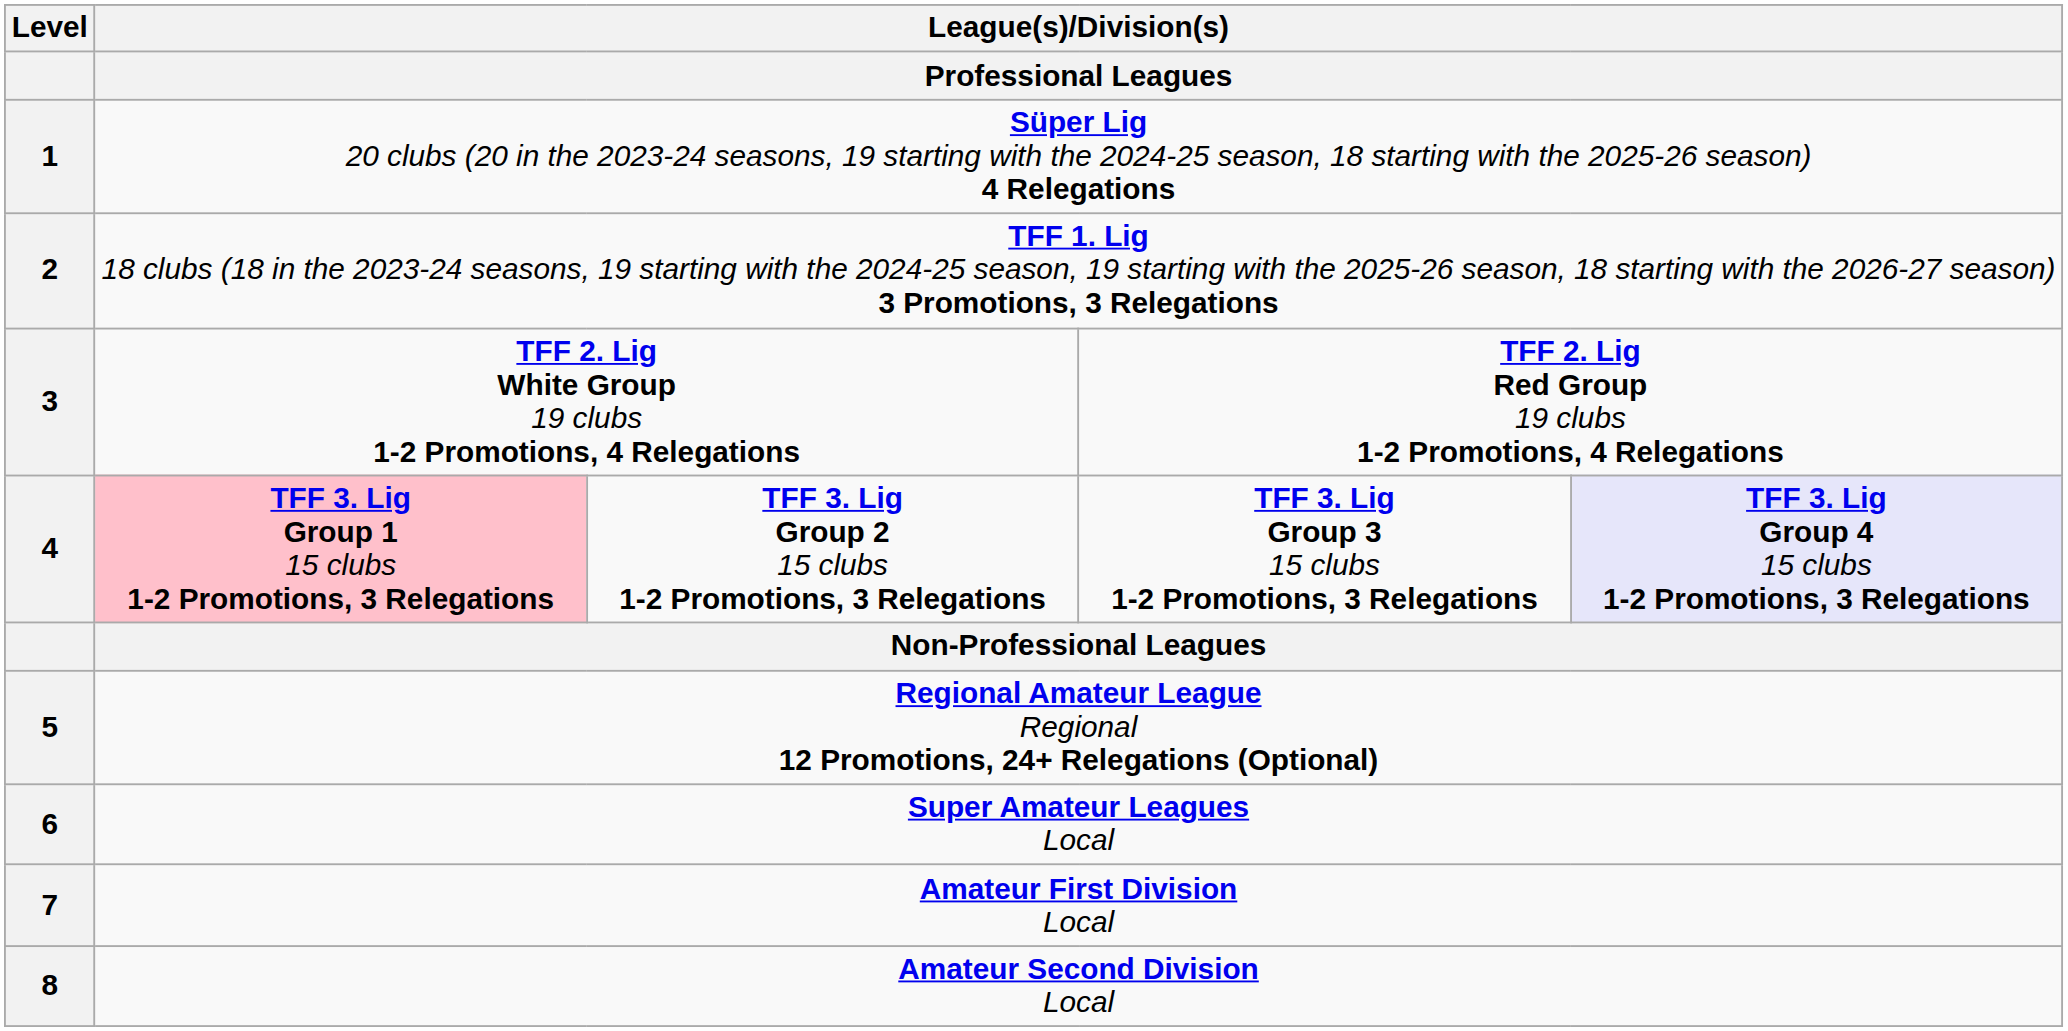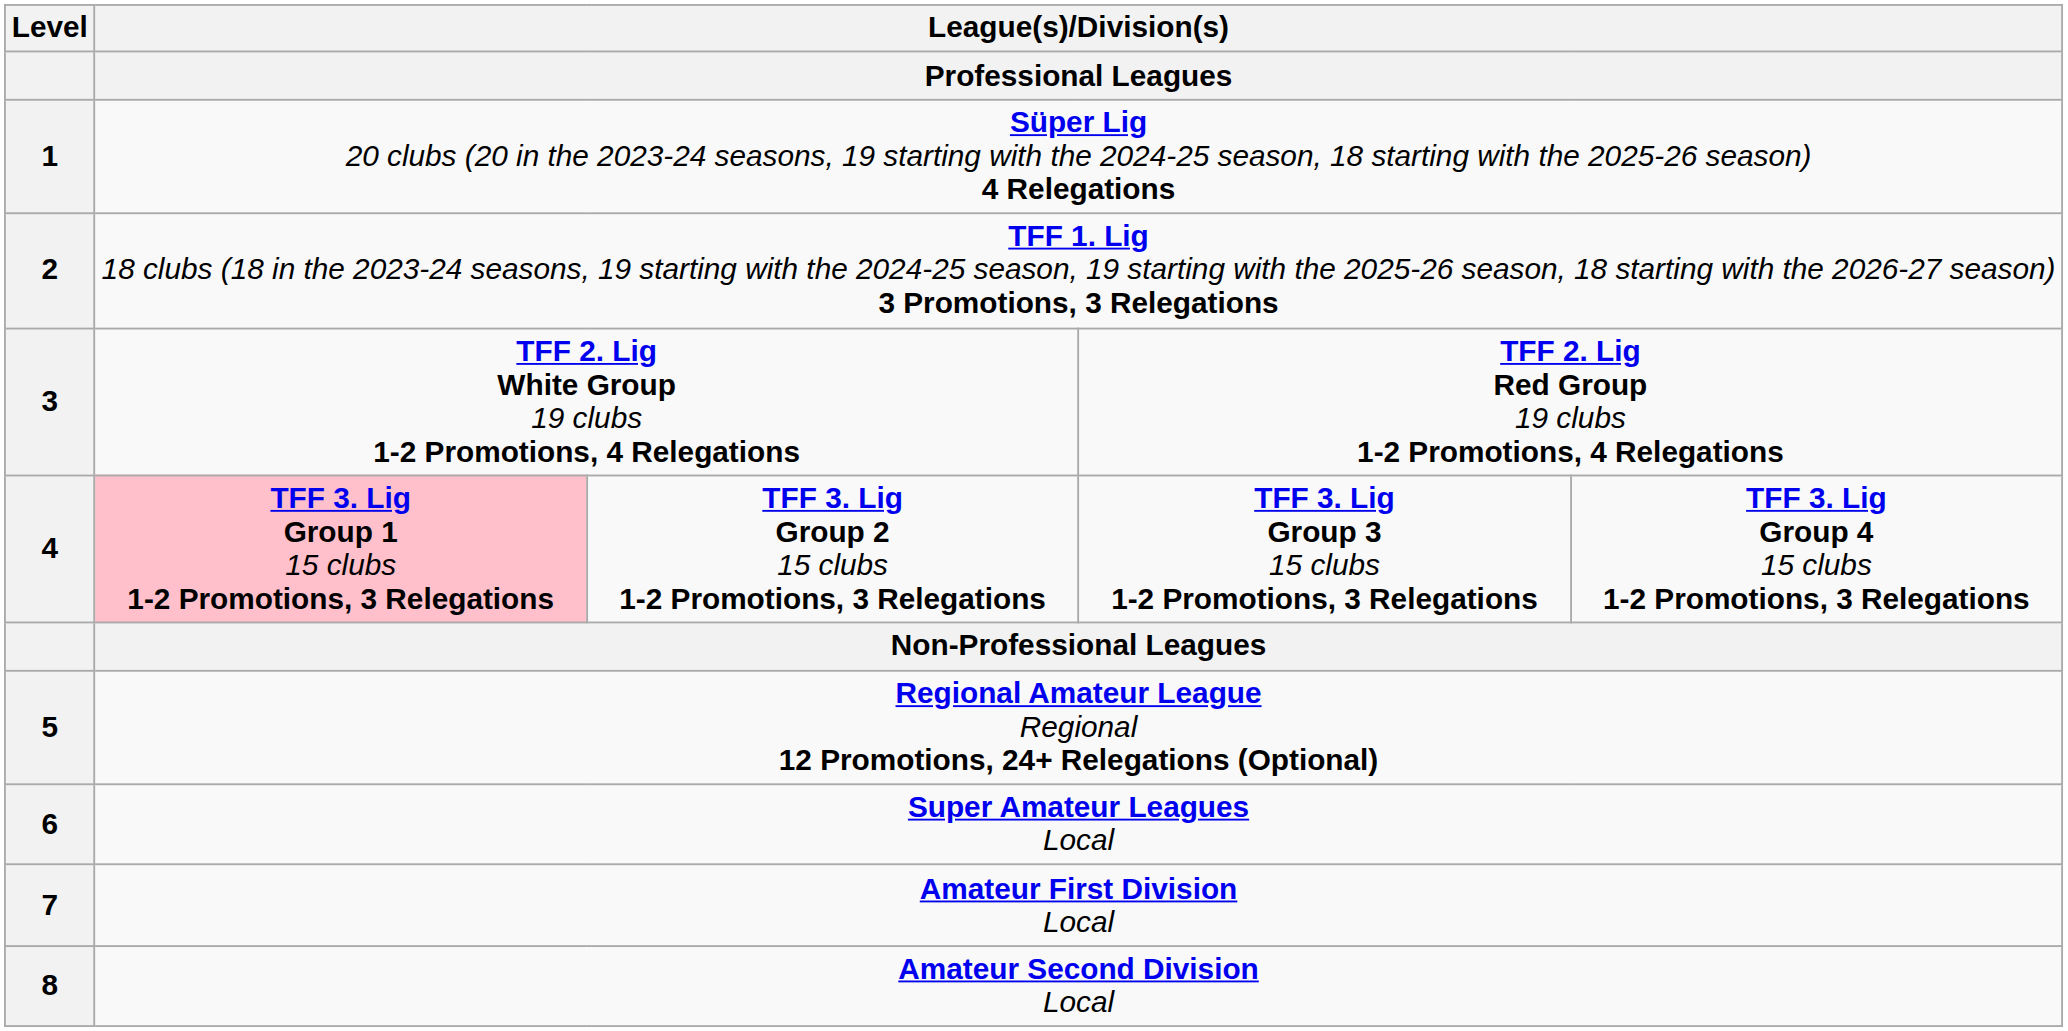(1816, 548) lavender background -> (1816, 548) no background
